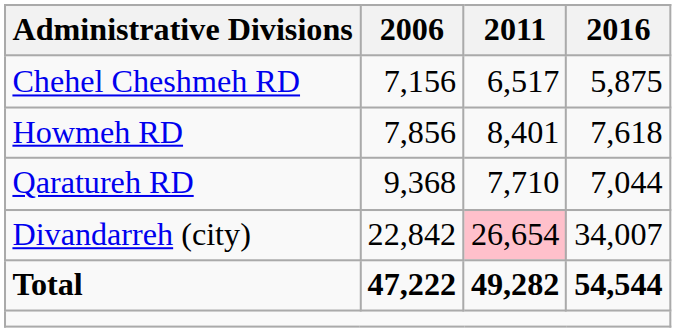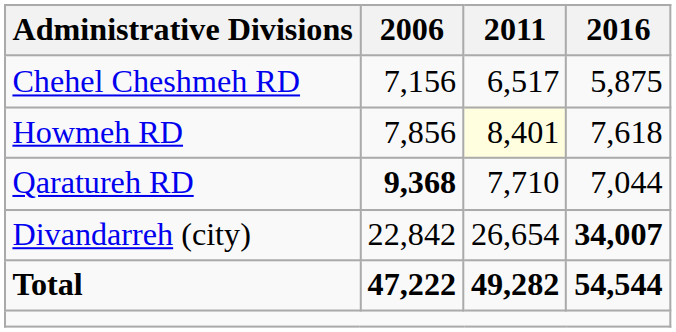(523, 132) no background -> (523, 132) lightyellow background
(420, 183) normal -> (420, 183) bold
(515, 234) pink background -> (515, 234) no background
(618, 234) normal -> (618, 234) bold
